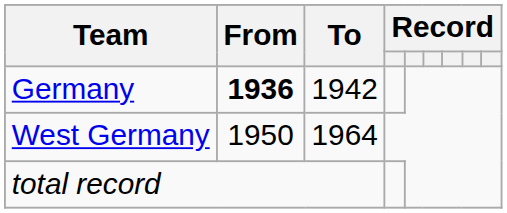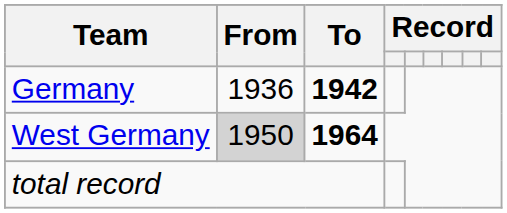(261, 89) bold -> (261, 89) normal
(345, 89) normal -> (345, 89) bold
(261, 136) no background -> (261, 136) lightgrey background
(345, 136) normal -> (345, 136) bold
